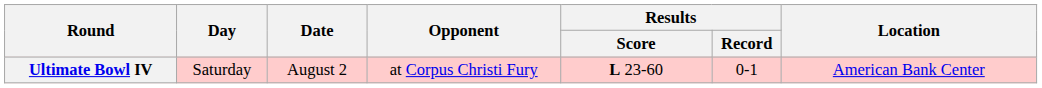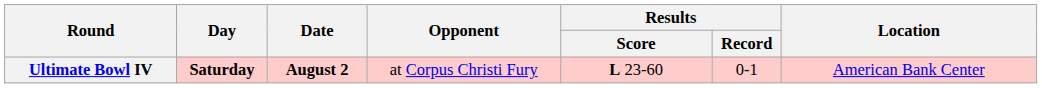(222, 69) normal -> (222, 69) bold
(317, 69) normal -> (317, 69) bold
